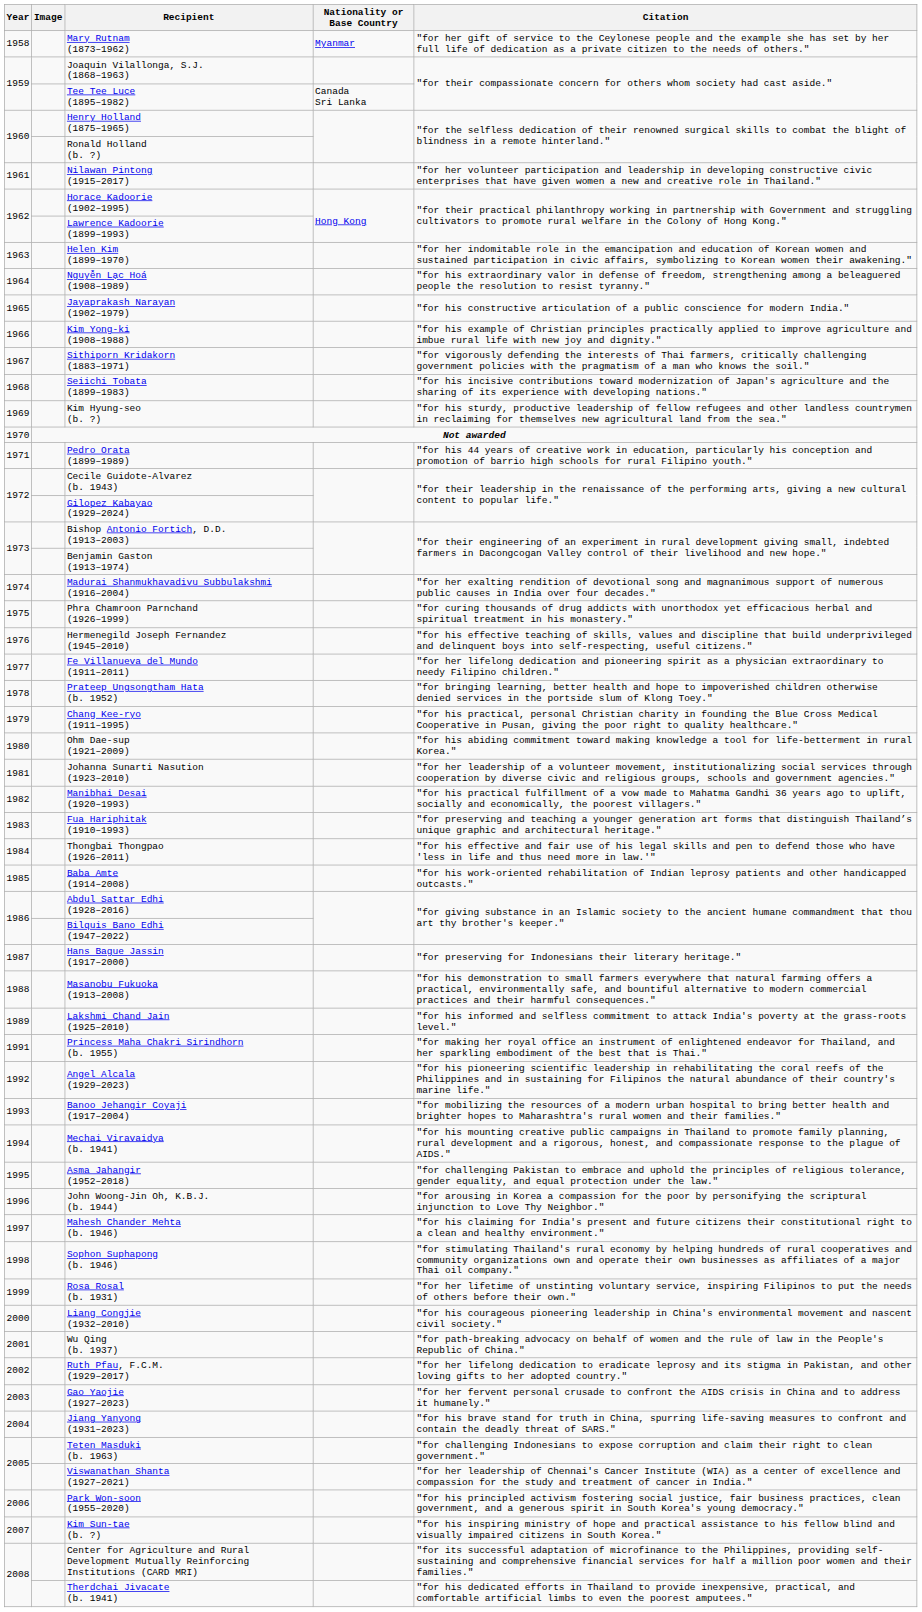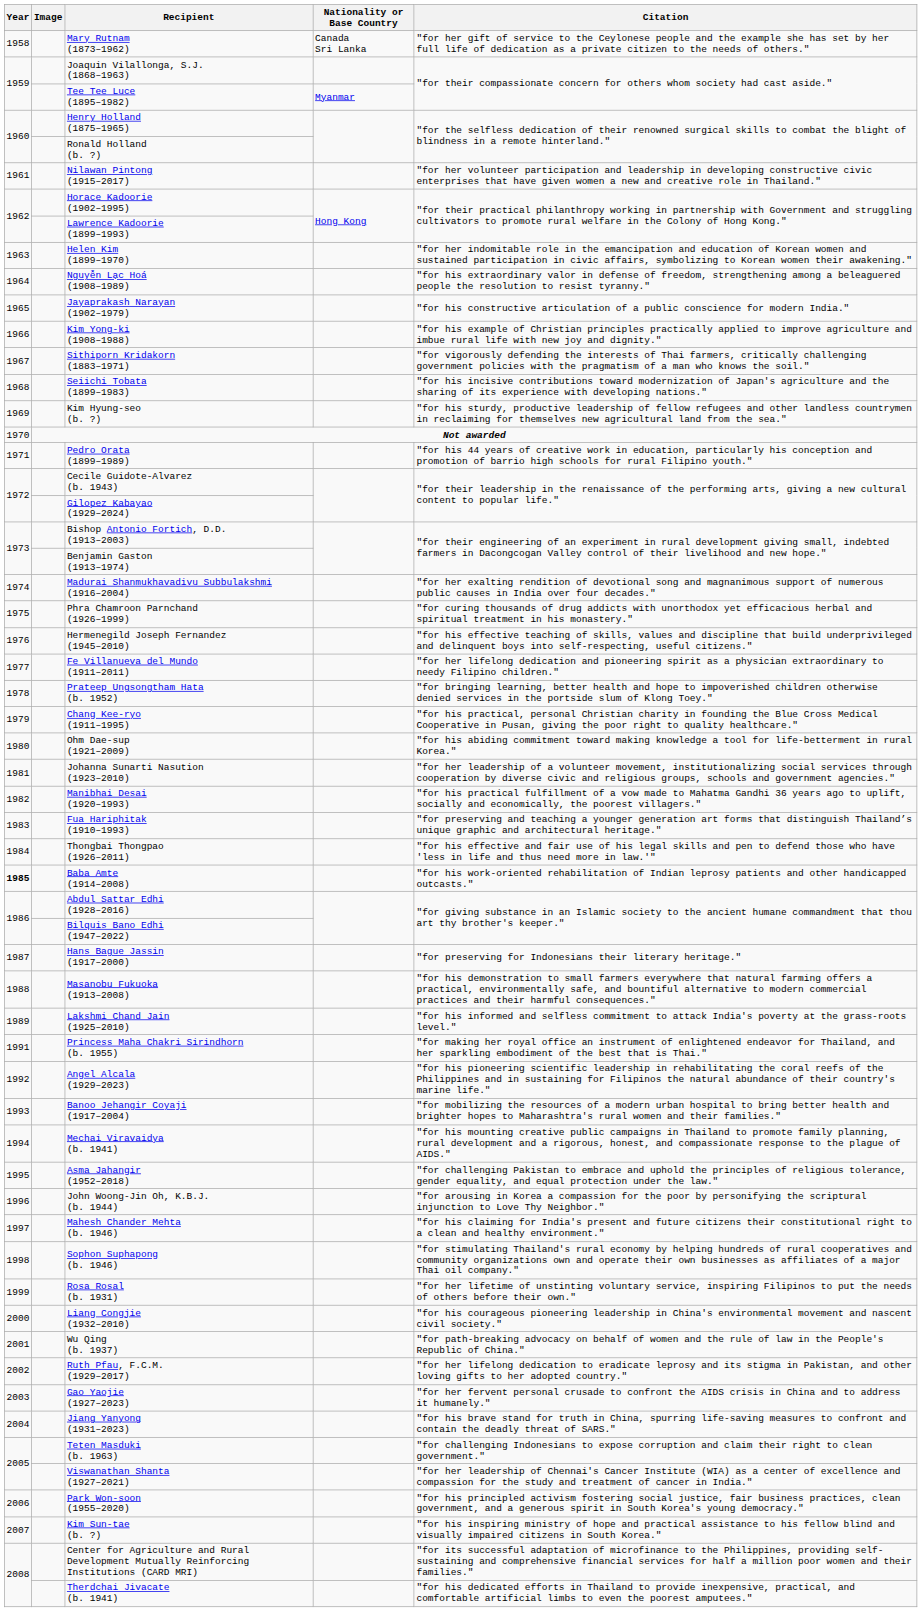(335, 44) Myanmar -> (341, 44) Canada Sri Lanka
(341, 97) Canada Sri Lanka -> (335, 97) Myanmar
(18, 878) normal -> (18, 878) bold
